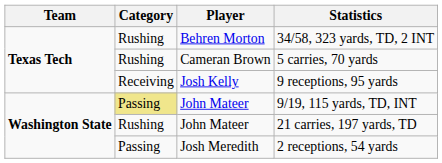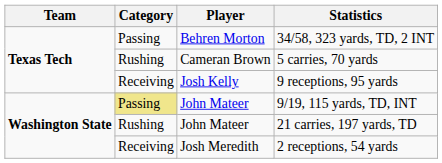(141, 37) Rushing -> (139, 37) Passing
(139, 147) Passing -> (146, 147) Receiving
